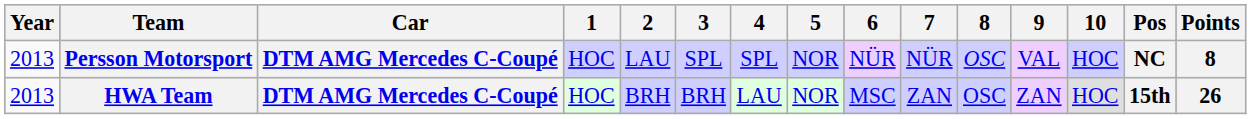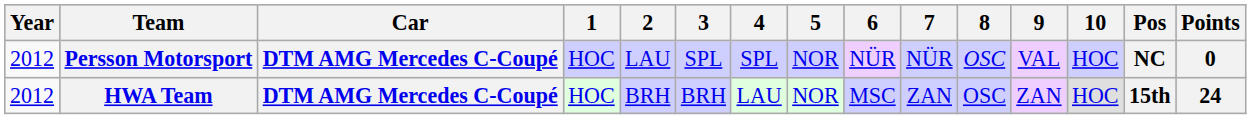(32, 58) 2013 -> (32, 58) 2012
(1210, 58) 8 -> (1210, 58) 0
(32, 94) 2013 -> (32, 94) 2012
(1210, 94) 26 -> (1210, 94) 24
